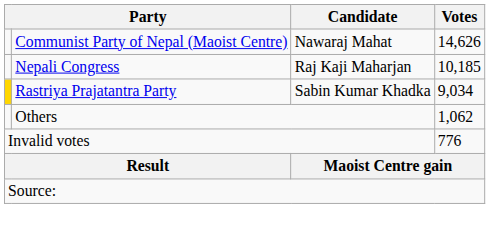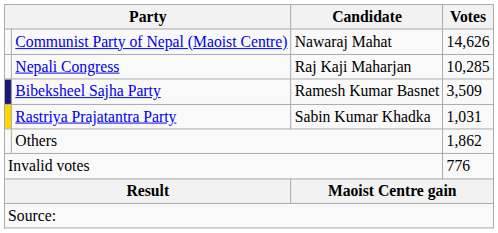(459, 66) 10,185 -> (468, 66) 10,285
+ row: (88, 91)
(455, 91) 9,034 -> (464, 116) 1,031
(455, 116) 1,062 -> (464, 141) 1,862
